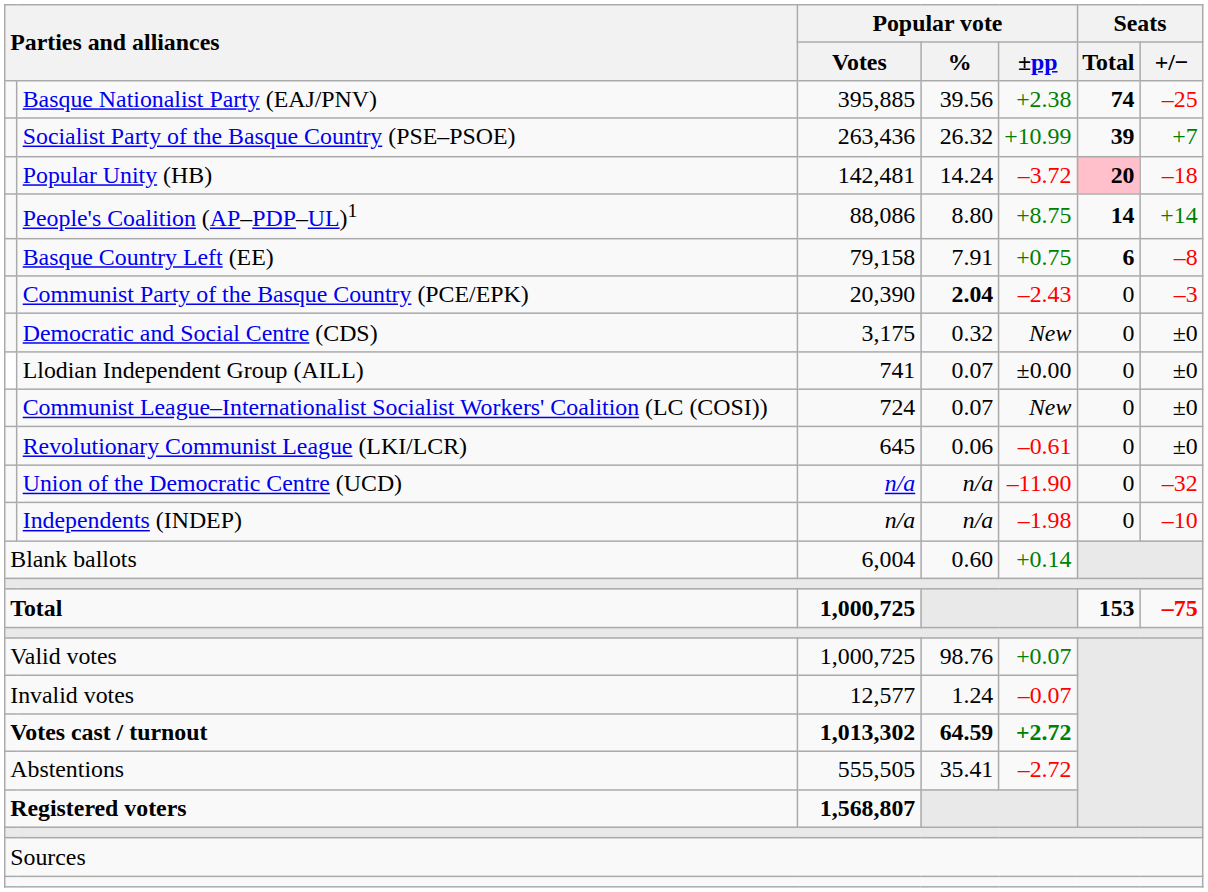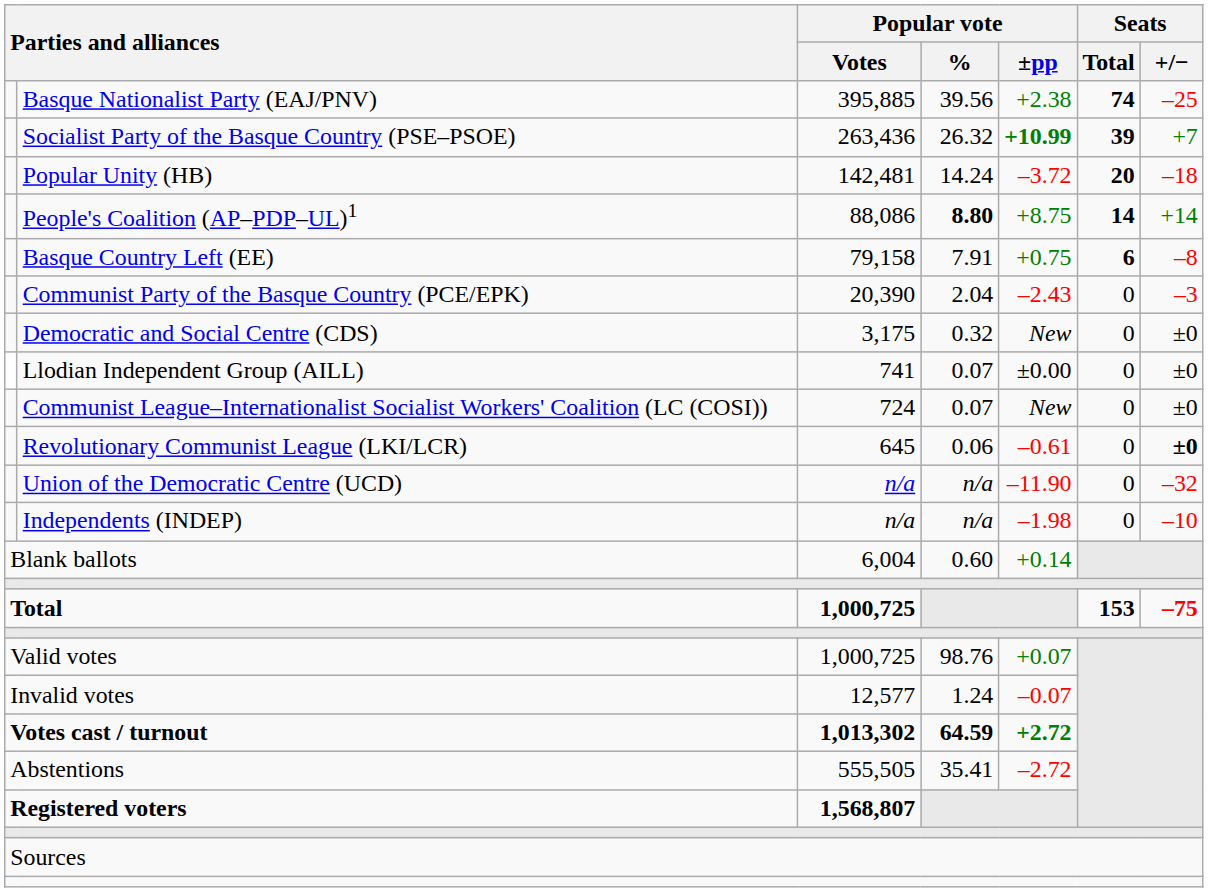(1038, 136) normal -> (1038, 136) bold
(1123, 174) pink background -> (1123, 174) no background
(972, 215) normal -> (972, 215) bold
(972, 294) bold -> (972, 294) normal
(1185, 445) normal -> (1185, 445) bold
